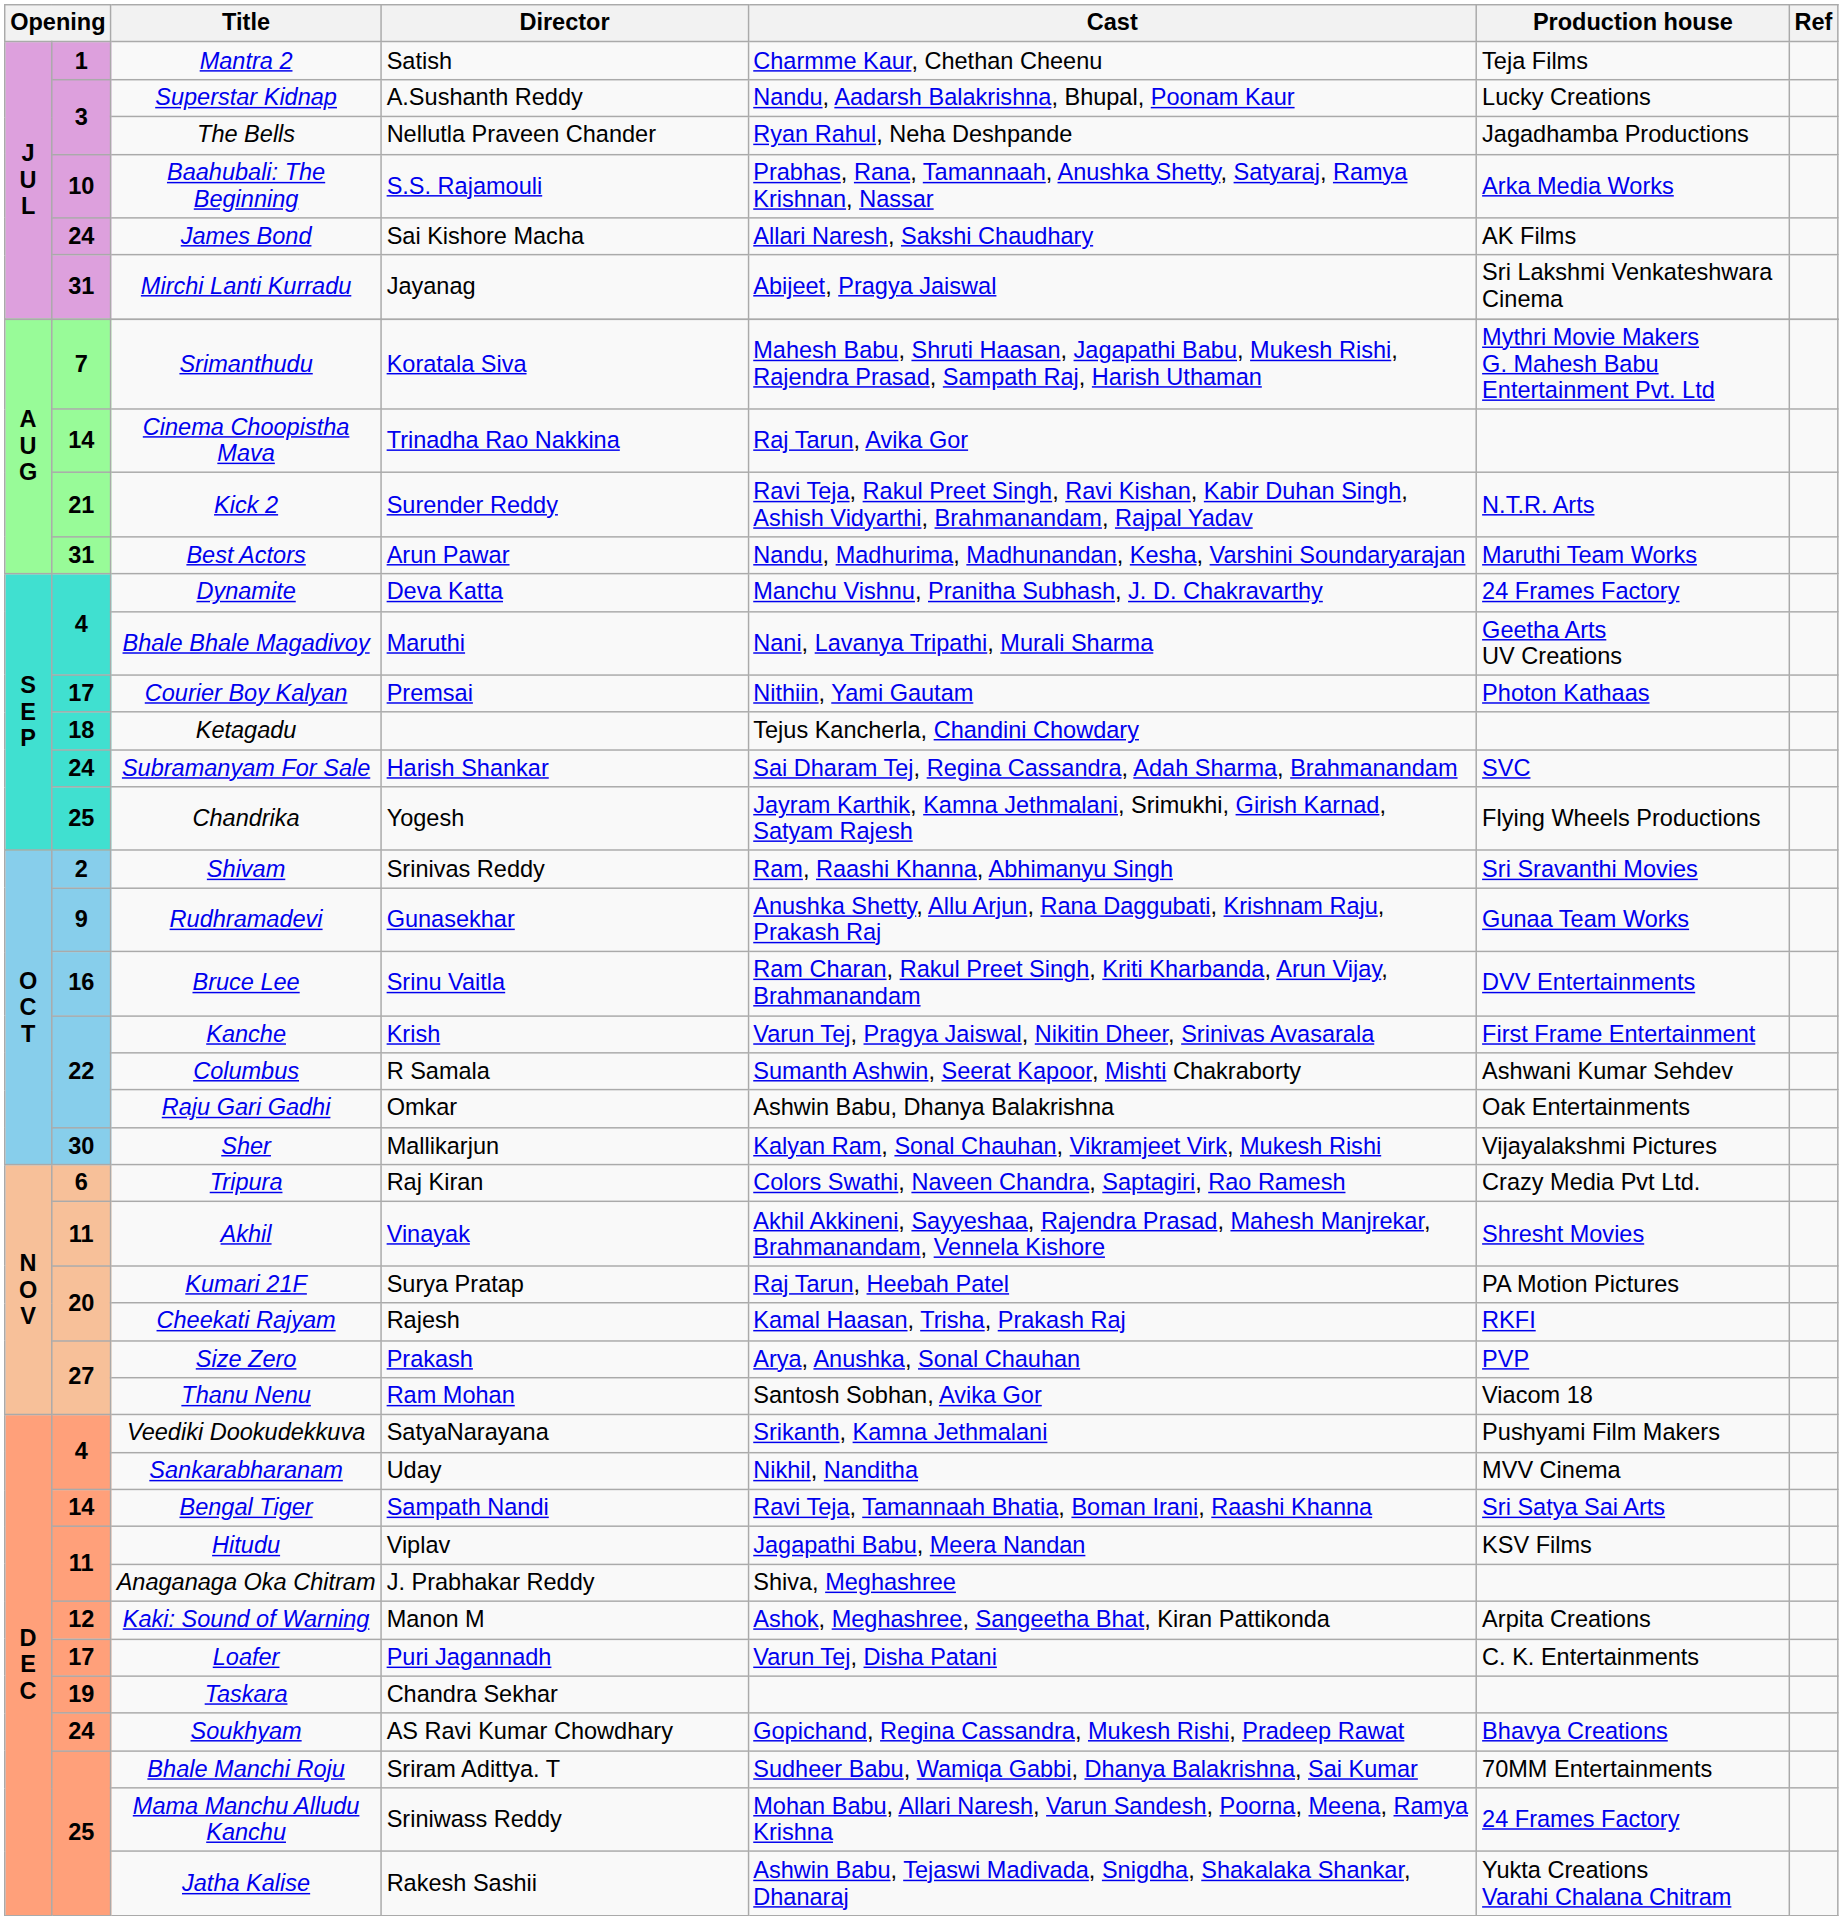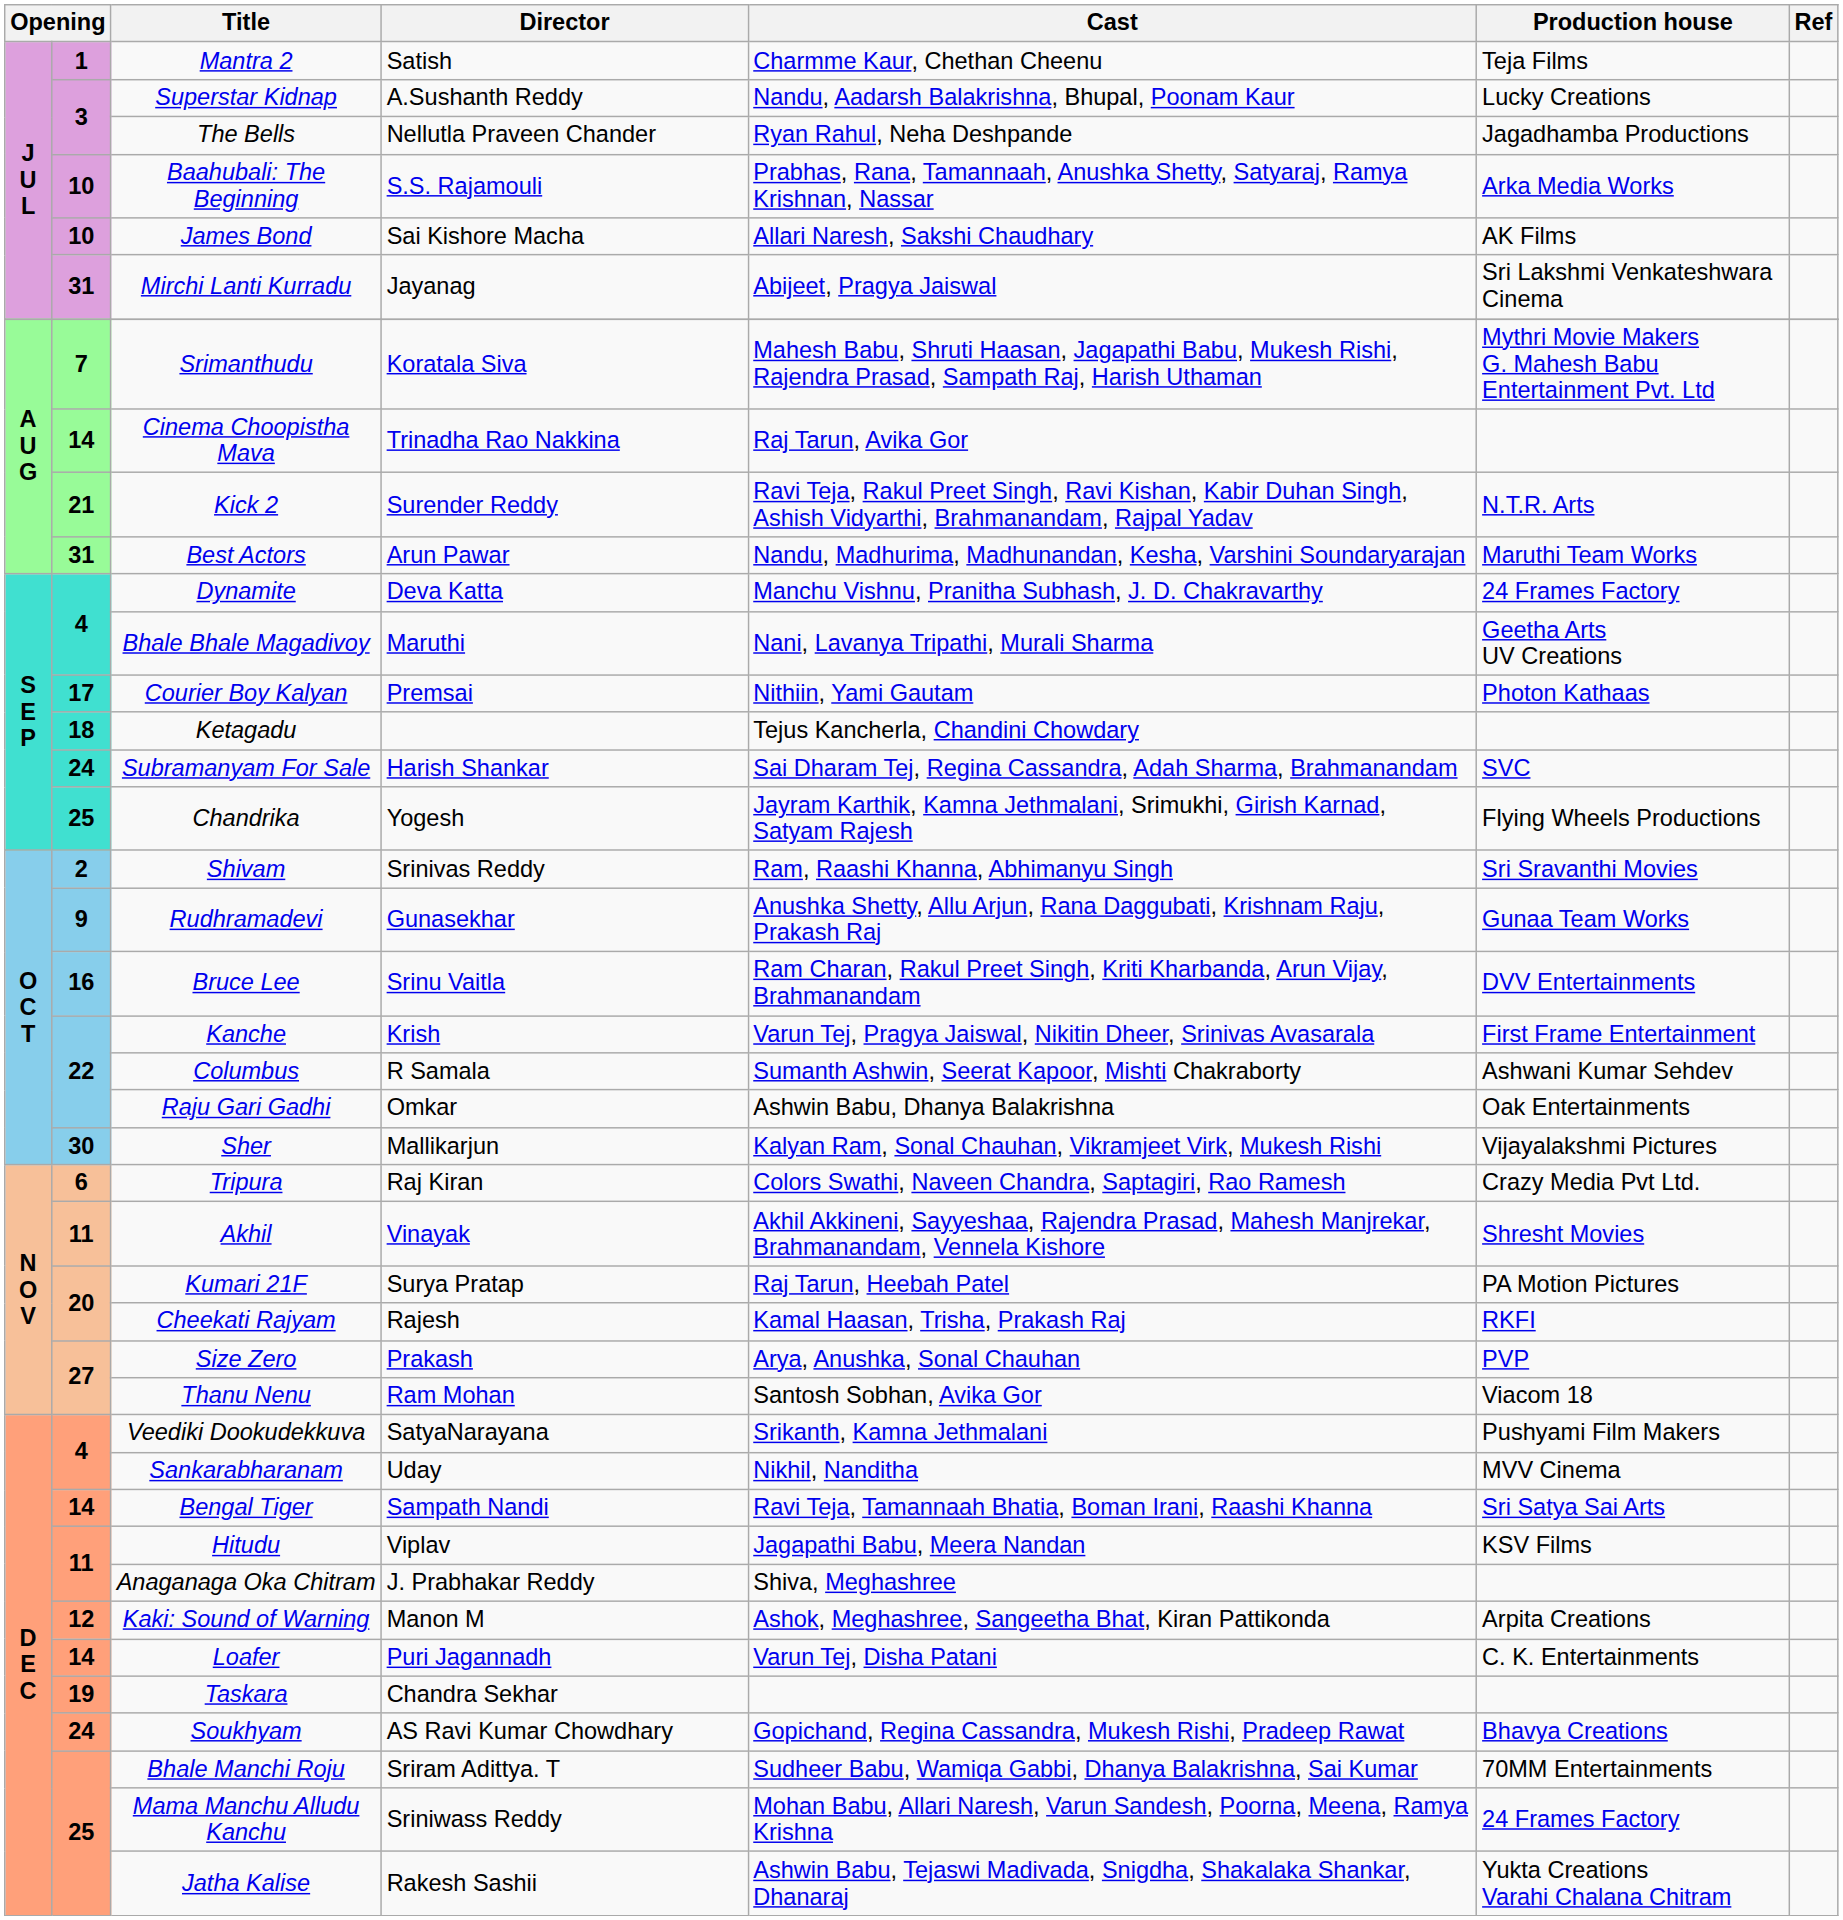(81, 236) 24 -> (81, 236) 10
(81, 1657) 17 -> (81, 1657) 14
